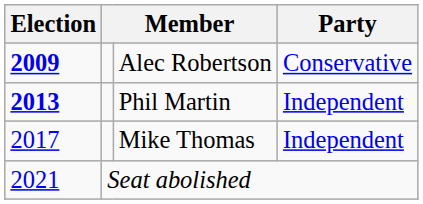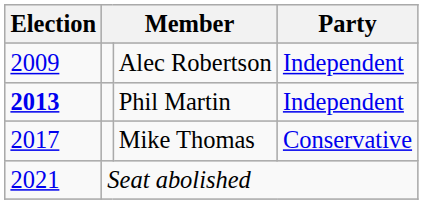(35, 62) bold -> (35, 62) normal
(347, 62) Conservative -> (343, 62) Independent
(343, 140) Independent -> (347, 140) Conservative
